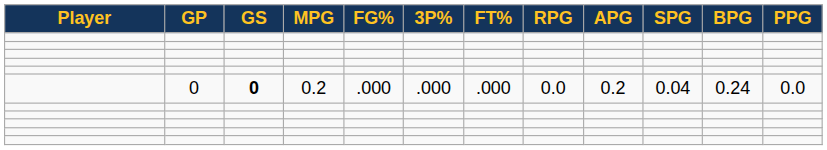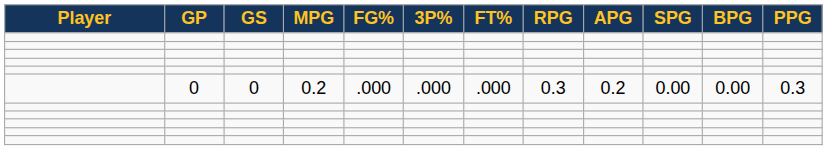(254, 88) bold -> (254, 88) normal
(553, 88) 0.0 -> (553, 88) 0.3
(673, 88) 0.04 -> (673, 88) 0.00
(733, 88) 0.24 -> (733, 88) 0.00
(793, 88) 0.0 -> (793, 88) 0.3
